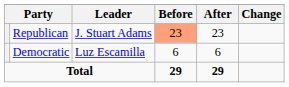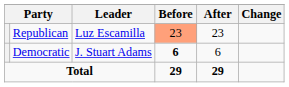(113, 33) J. Stuart Adams -> (110, 33) Luz Escamilla
(110, 52) Luz Escamilla -> (113, 52) J. Stuart Adams
(176, 52) normal -> (176, 52) bold
